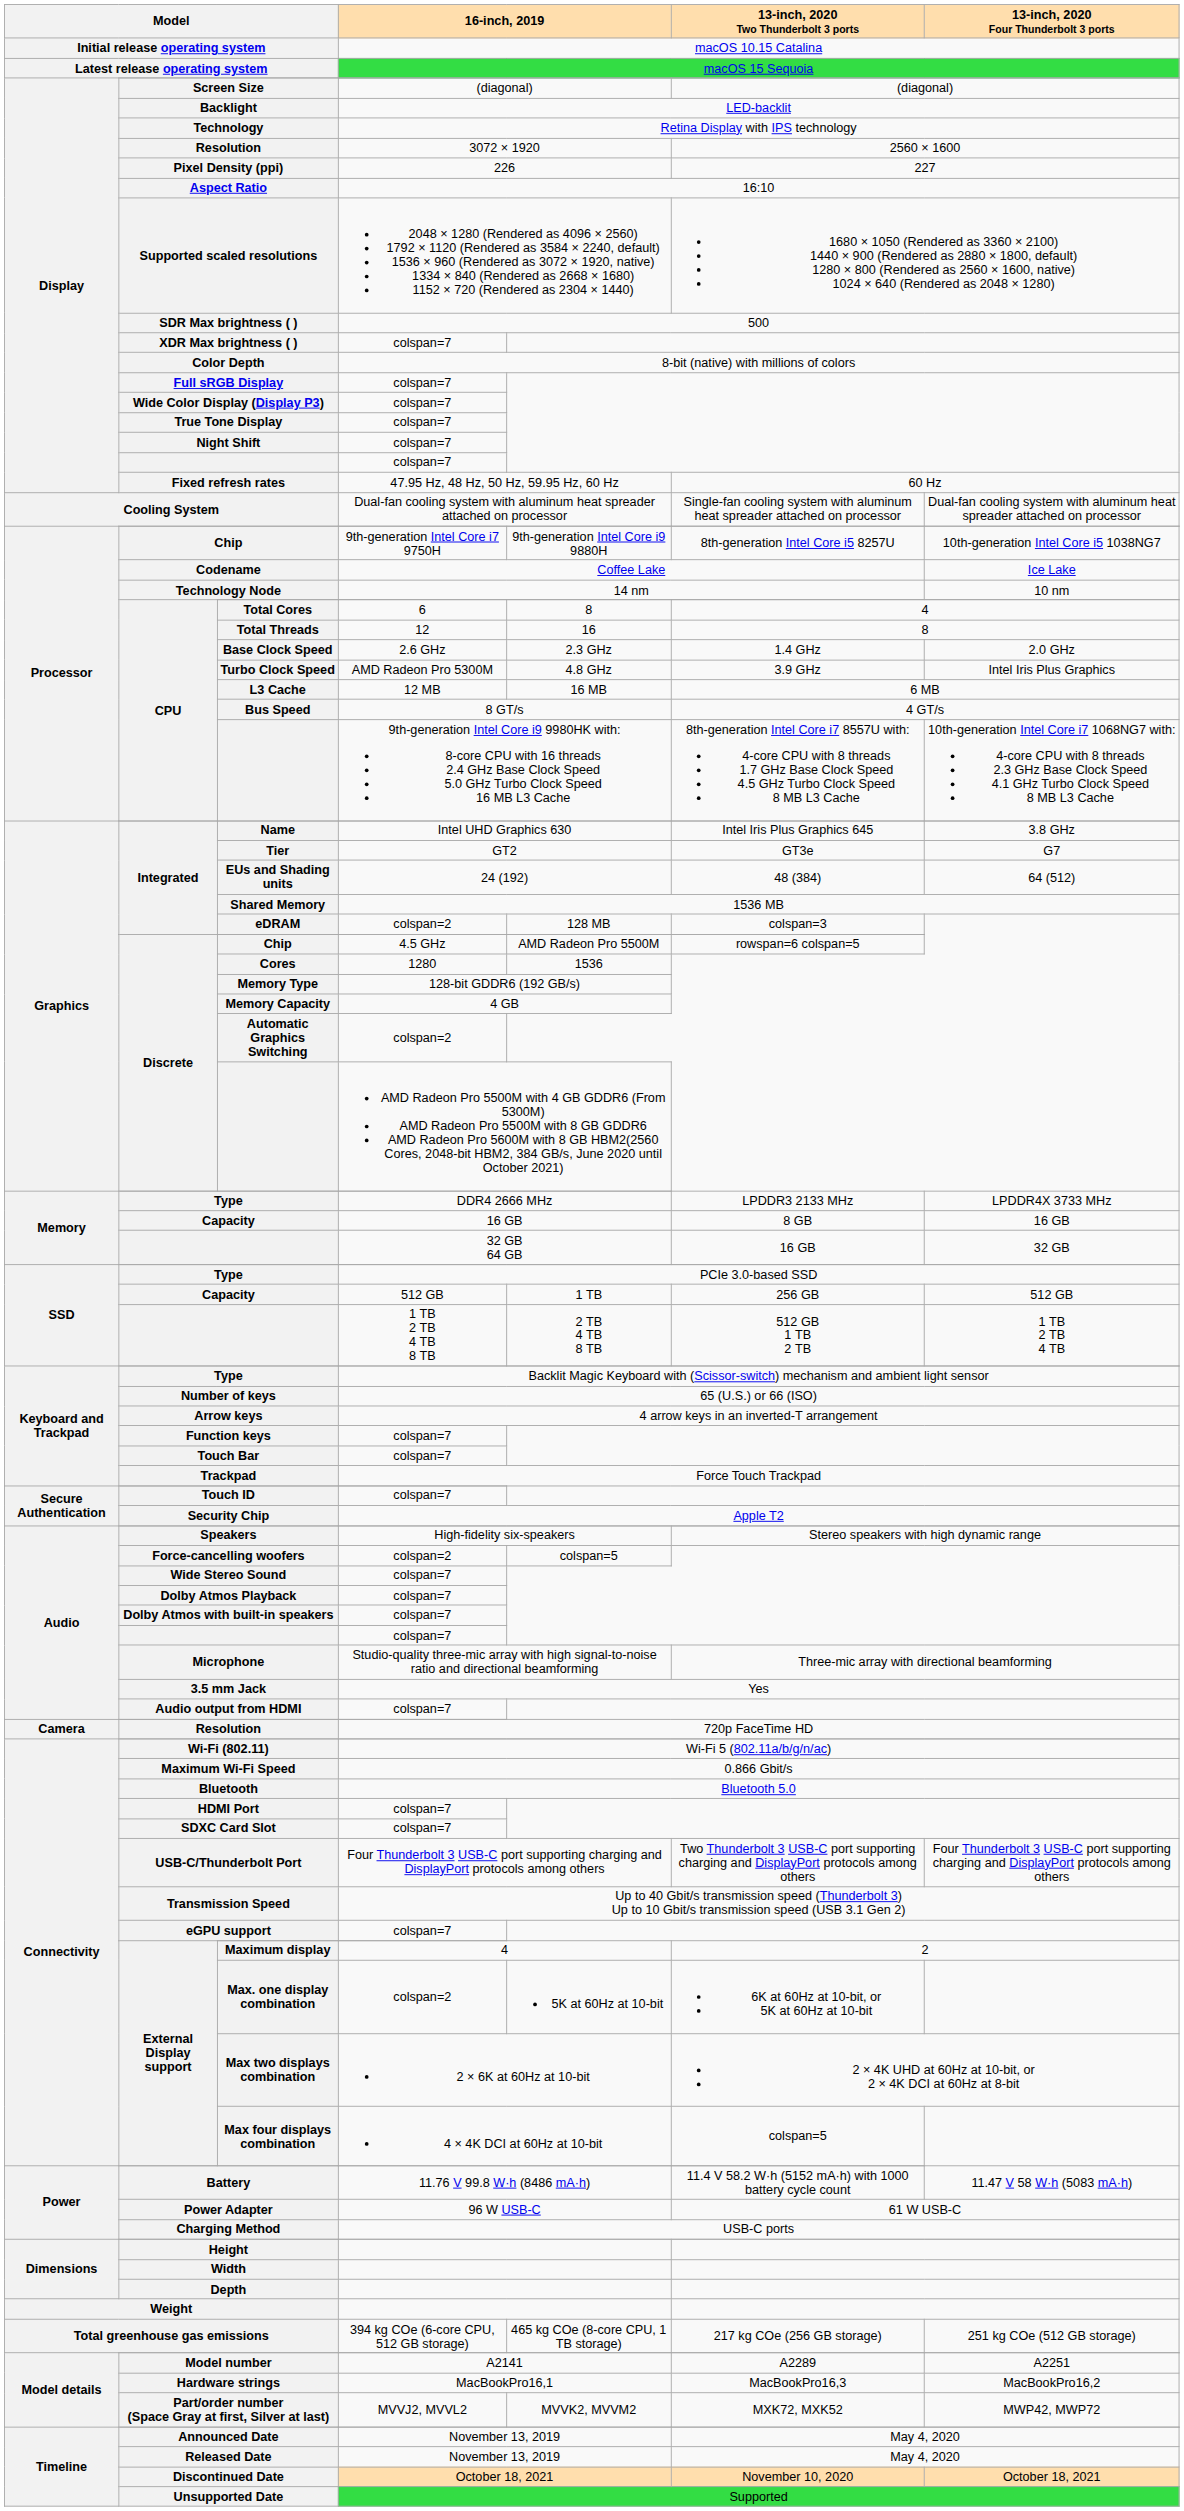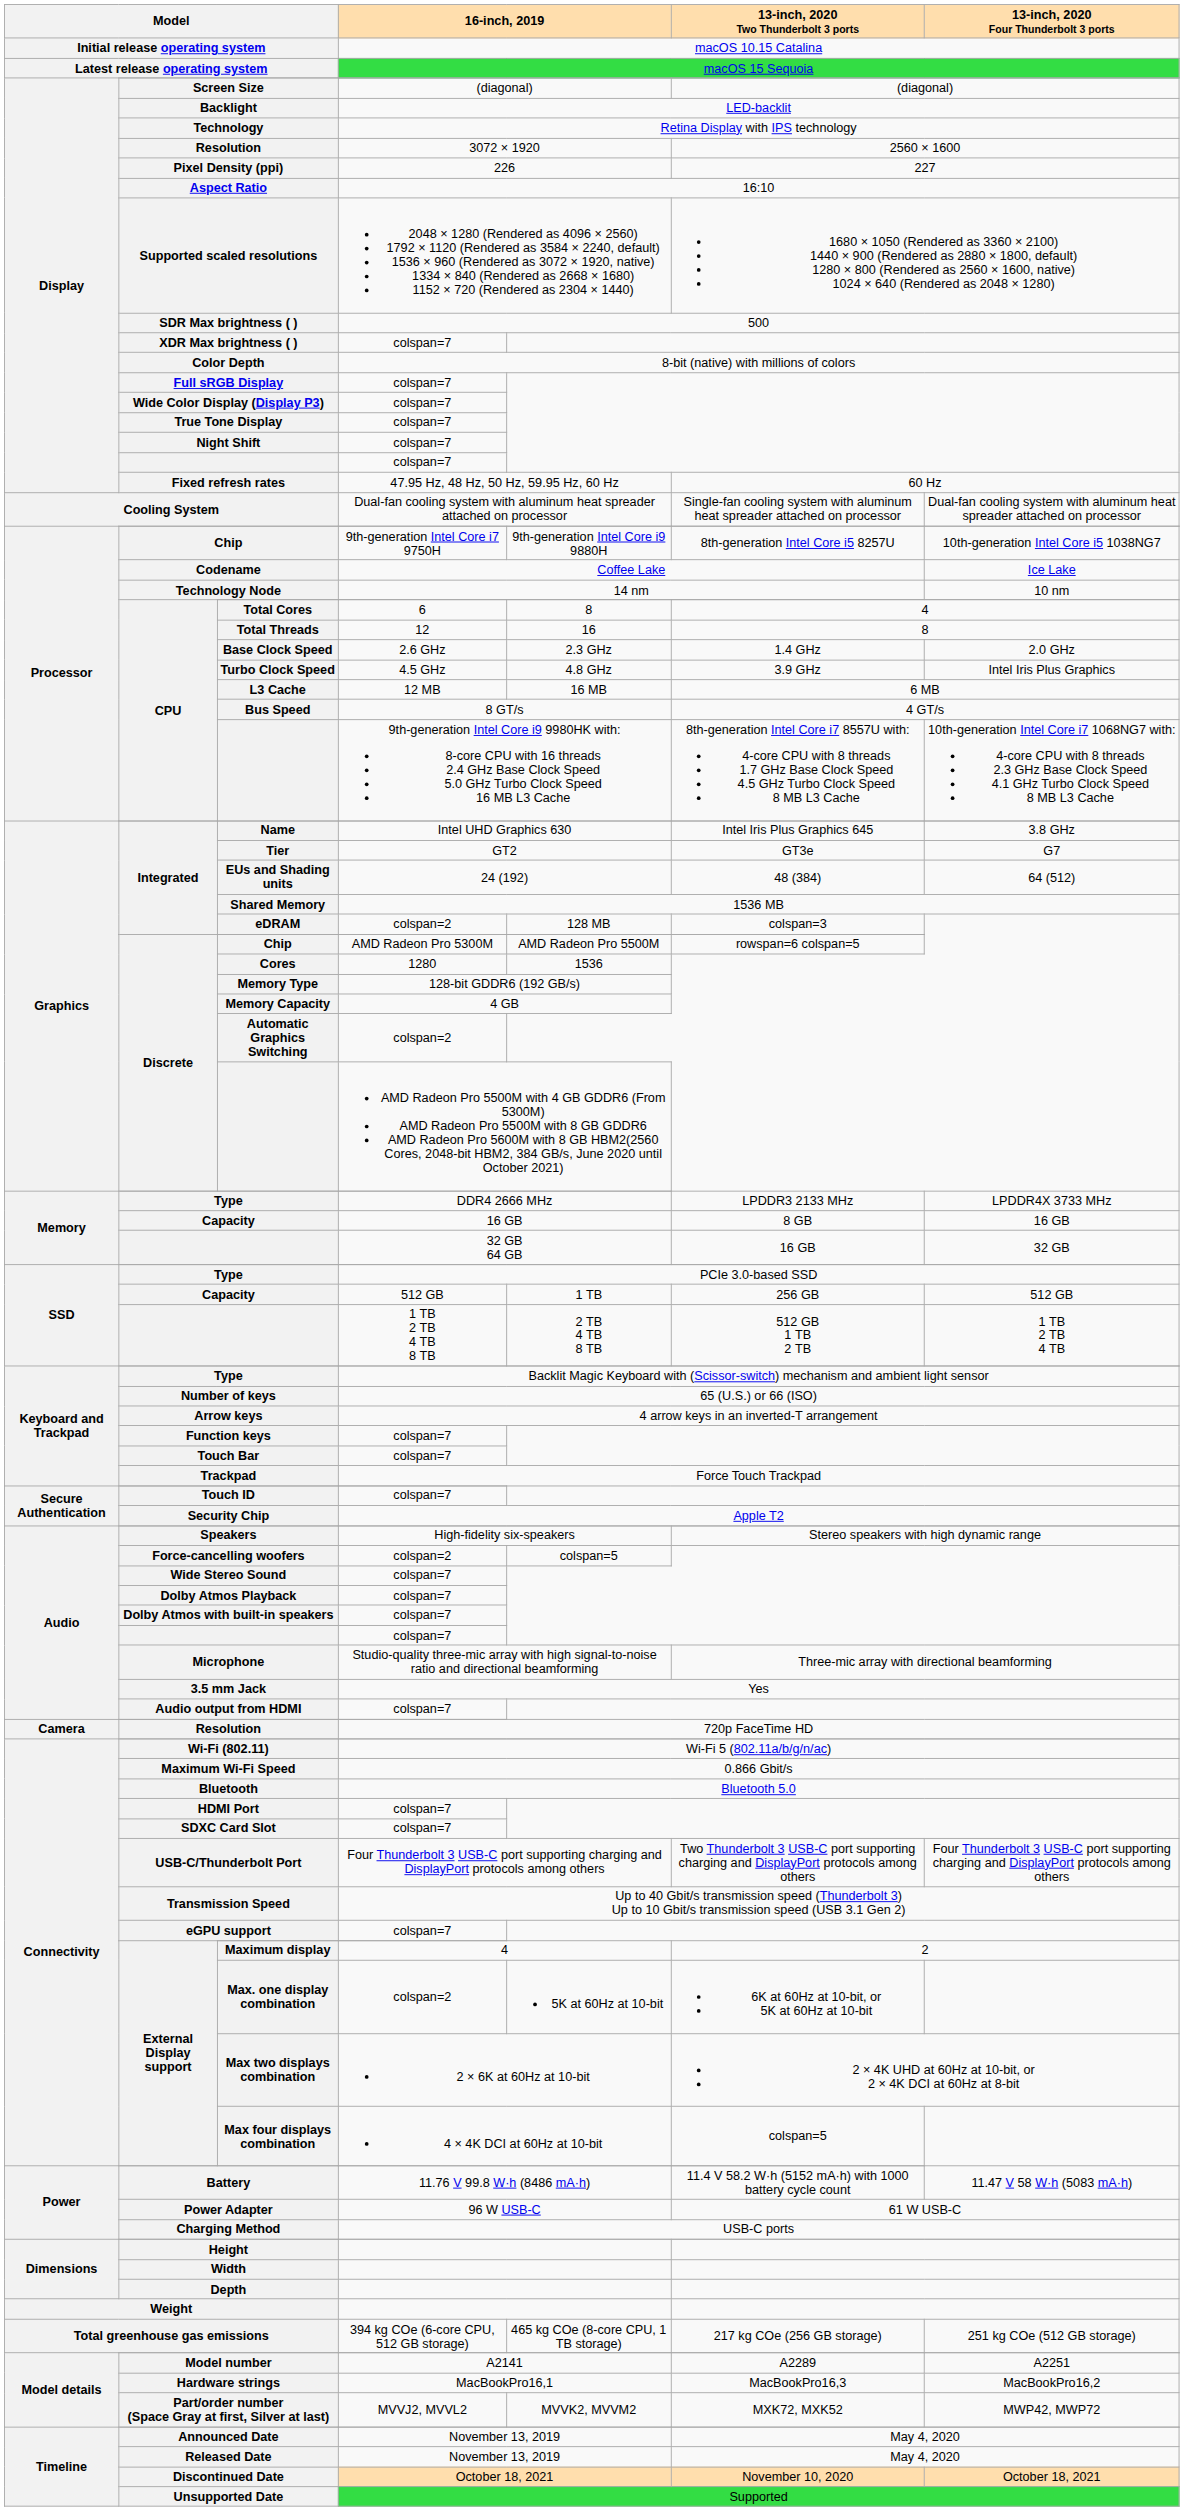(422, 669) AMD Radeon Pro 5300M -> (422, 669) 4.5 GHz
(422, 944) 4.5 GHz -> (422, 944) AMD Radeon Pro 5300M
